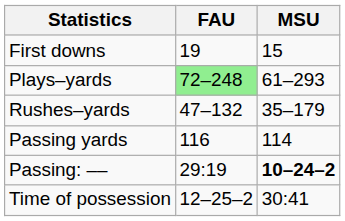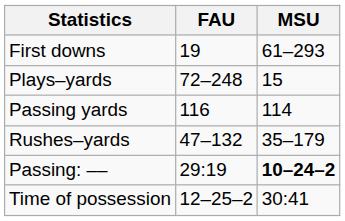(272, 50) 15 -> (293, 50) 61–293
(211, 80) lightgreen background -> (211, 80) no background
(293, 80) 61–293 -> (272, 80) 15
rows swapped: (69, 110) <-> (68, 140)
